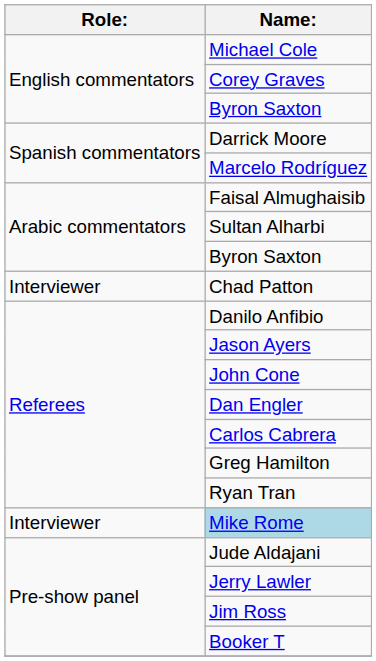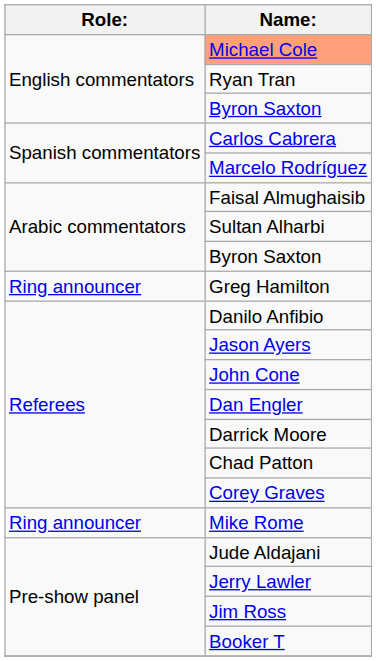(263, 49) no background -> (263, 49) lightsalmon background
(267, 79) Corey Graves -> (252, 79) Ryan Tran
(268, 138) Darrick Moore -> (273, 138) Carlos Cabrera
(55, 286) Interviewer -> (75, 286) Ring announcer
(261, 286) Chad Patton -> (269, 286) Greg Hamilton
(273, 434) Carlos Cabrera -> (268, 434) Darrick Moore
(269, 463) Greg Hamilton -> (261, 463) Chad Patton
(252, 493) Ryan Tran -> (267, 493) Corey Graves
(55, 523) Interviewer -> (75, 523) Ring announcer
(256, 523) lightblue background -> (256, 523) no background
